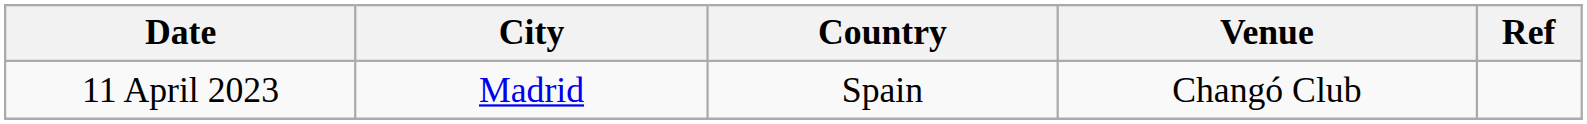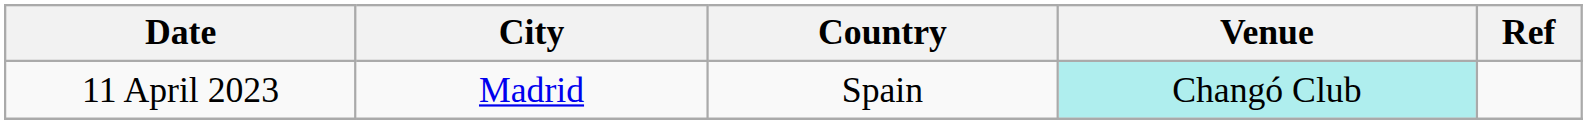(1267, 89) no background -> (1267, 89) paleturquoise background
